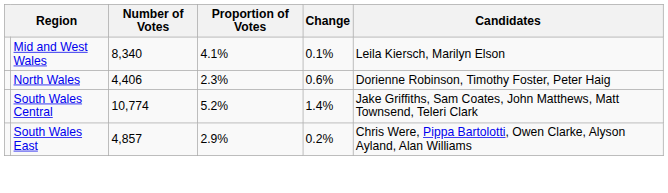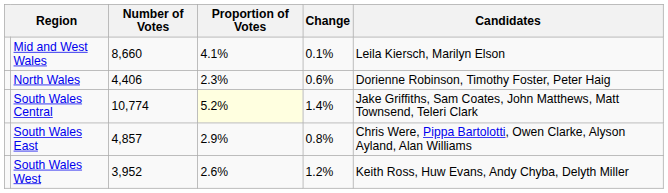(127, 53) 8,340 -> (127, 53) 8,660
(214, 106) no background -> (214, 106) lightyellow background
(319, 139) 0.2% -> (319, 139) 0.8%
+ row: (48, 172)
